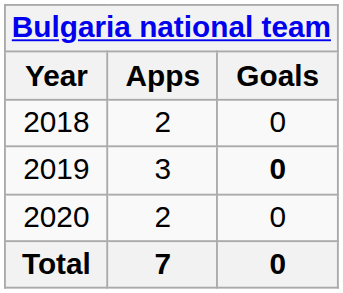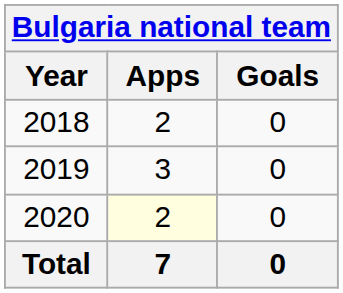(278, 169) bold -> (278, 169) normal
(163, 216) no background -> (163, 216) lightyellow background
